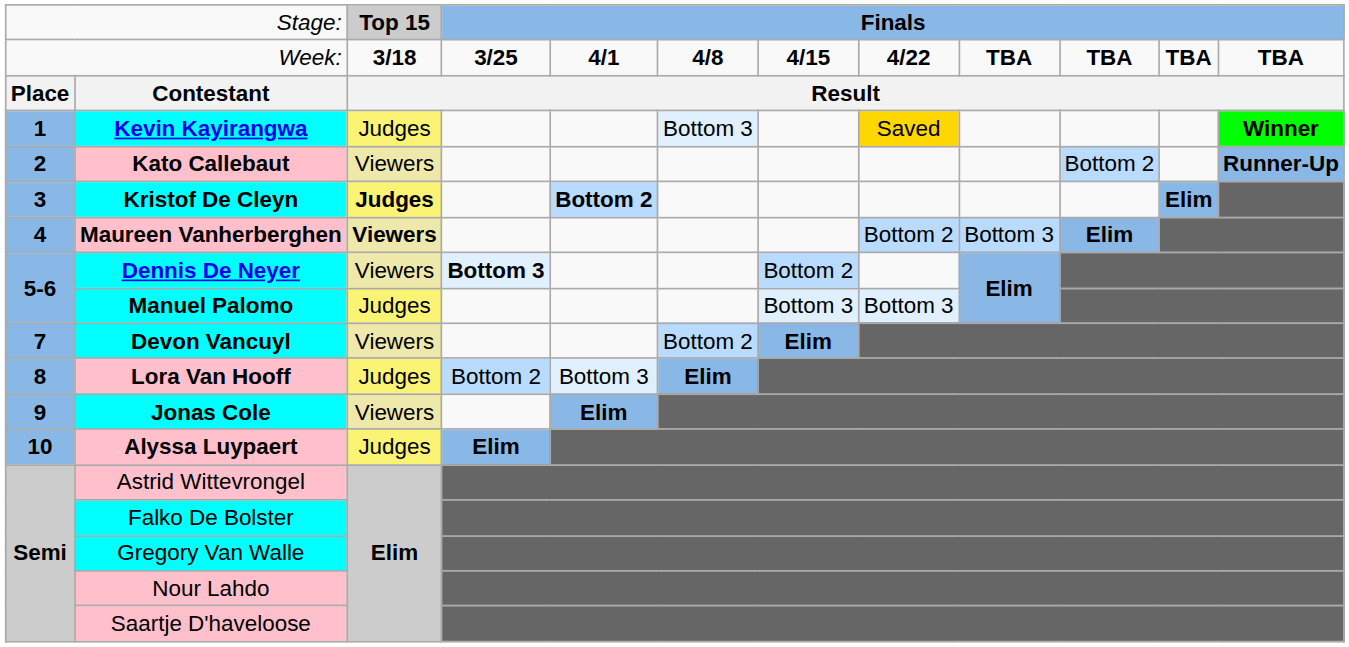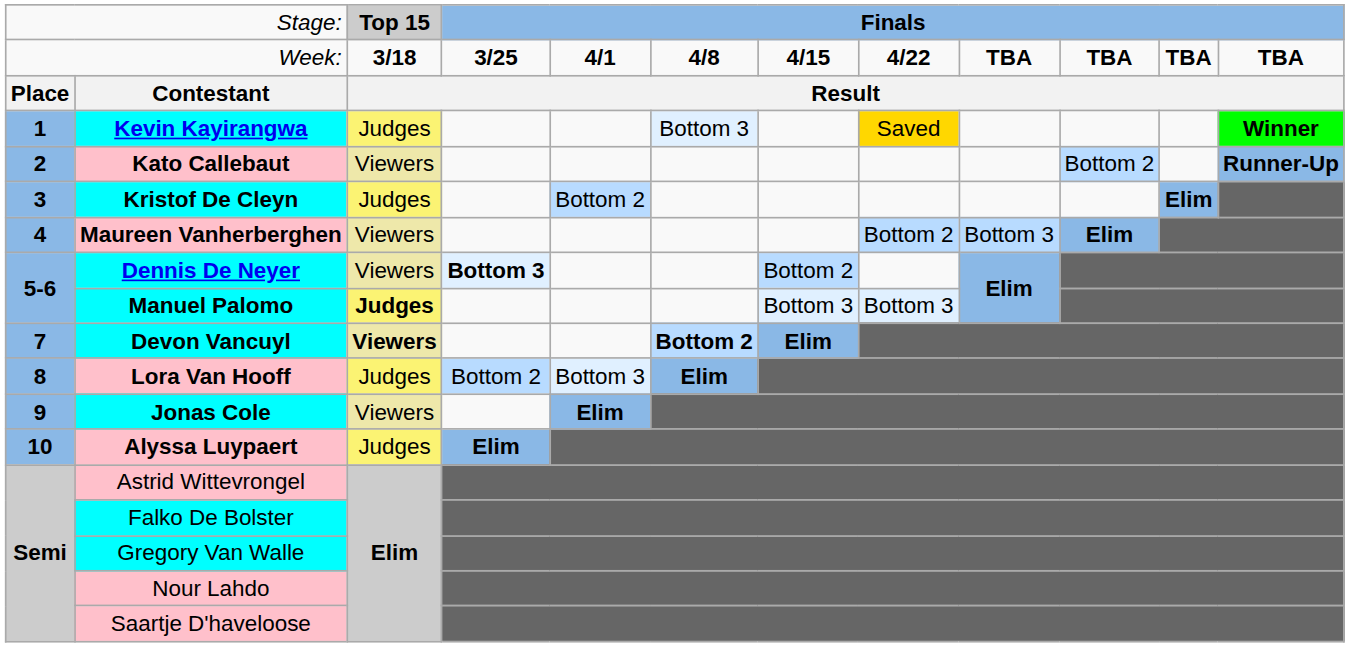(395, 199) bold -> (395, 199) normal
(604, 199) bold -> (600, 199) normal
(395, 234) bold -> (395, 234) normal
(395, 305) normal -> (395, 305) bold
(395, 340) normal -> (395, 340) bold
(708, 340) normal -> (704, 340) bold
